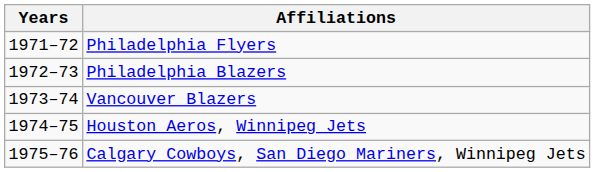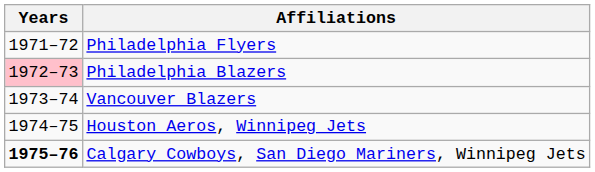(44, 72) no background -> (44, 72) pink background
(44, 154) normal -> (44, 154) bold
